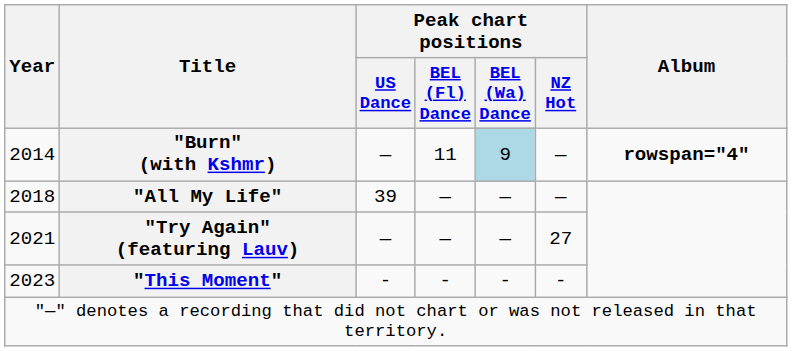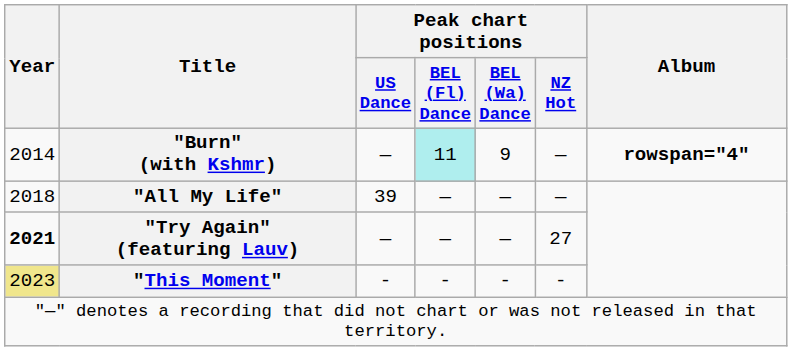(445, 155) no background -> (445, 155) paleturquoise background
(505, 155) lightblue background -> (505, 155) no background
(32, 239) normal -> (32, 239) bold
(32, 281) no background -> (32, 281) khaki background
